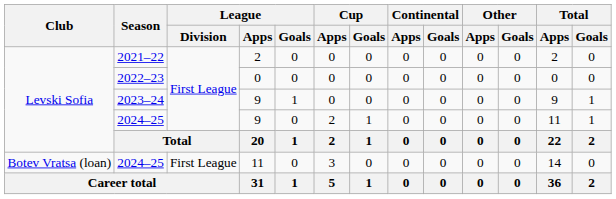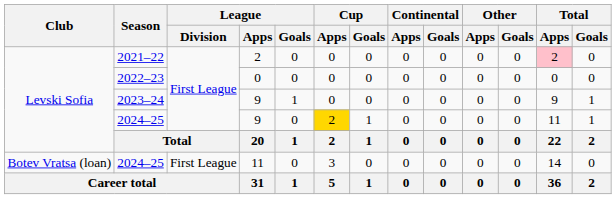(555, 57) no background -> (555, 57) pink background
(332, 120) no background -> (332, 120) gold background
